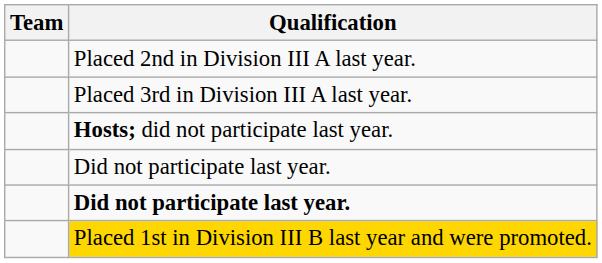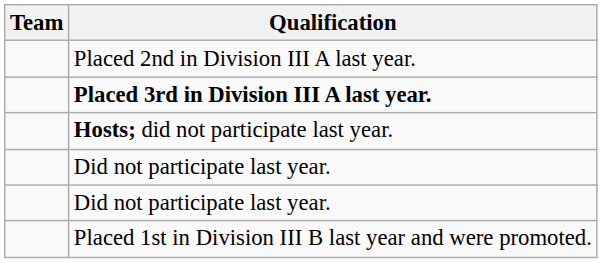(243, 94) normal -> (253, 94) bold
(212, 202) bold -> (202, 202) normal
(333, 238) gold background -> (333, 238) no background
